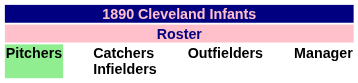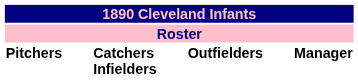(34, 53) lightgreen background -> (34, 53) no background
